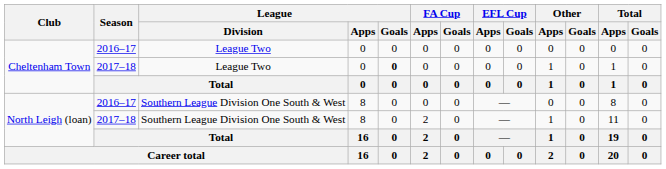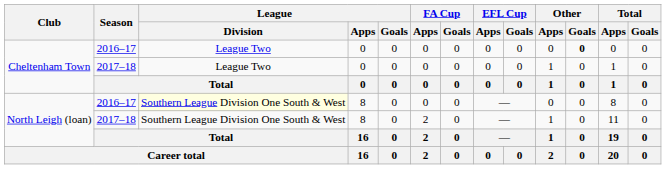(582, 48) normal -> (582, 48) bold
(394, 66) bold -> (394, 66) normal
(243, 102) no background -> (243, 102) lightyellow background
